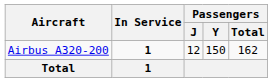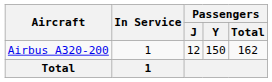(148, 50) bold -> (148, 50) normal
